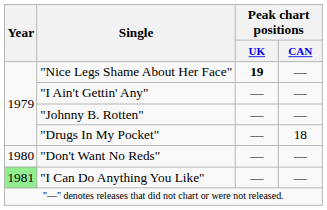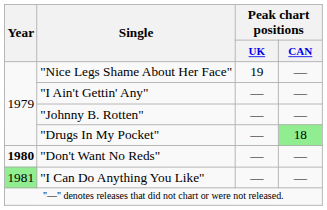(257, 72) bold -> (257, 72) normal
(300, 135) no background -> (300, 135) lightgreen background
(21, 156) normal -> (21, 156) bold
